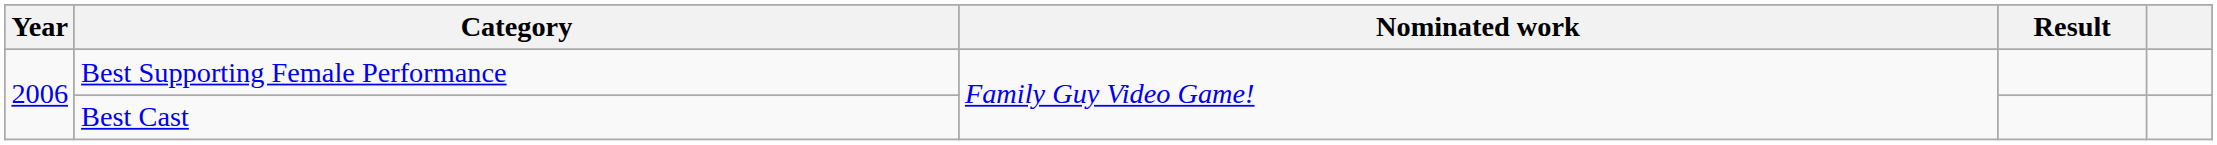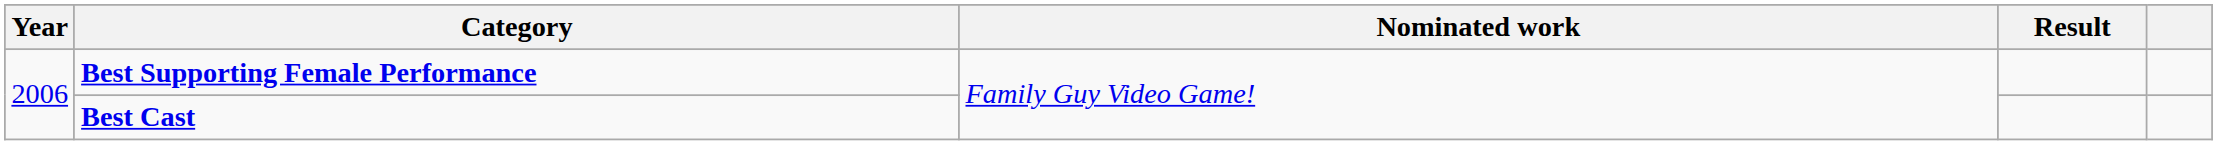(294, 71) normal -> (309, 71) bold
(135, 116) normal -> (138, 116) bold
